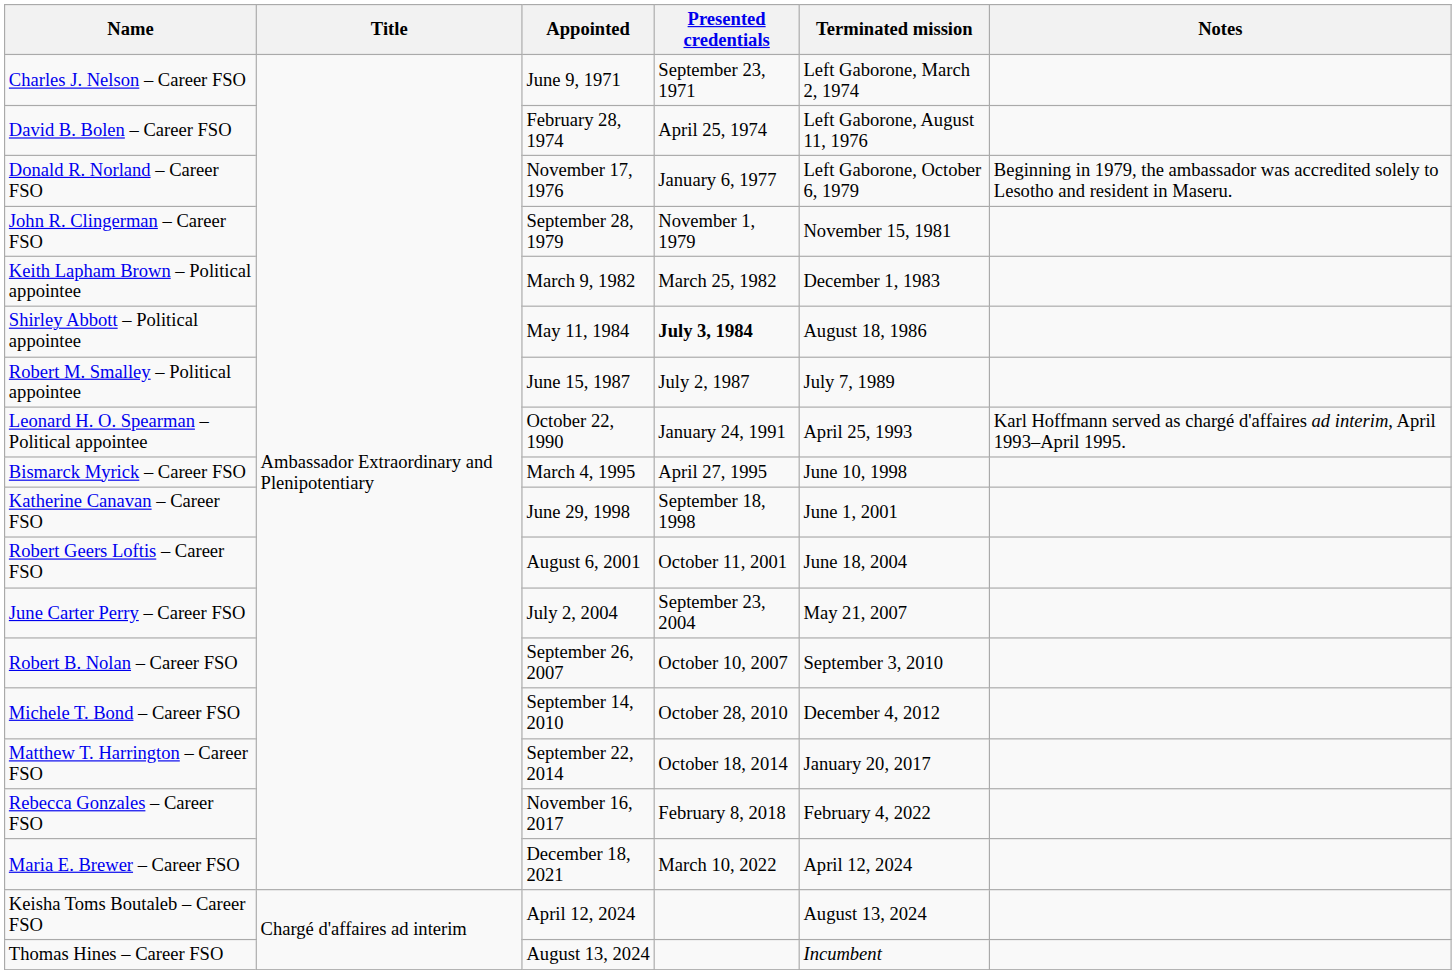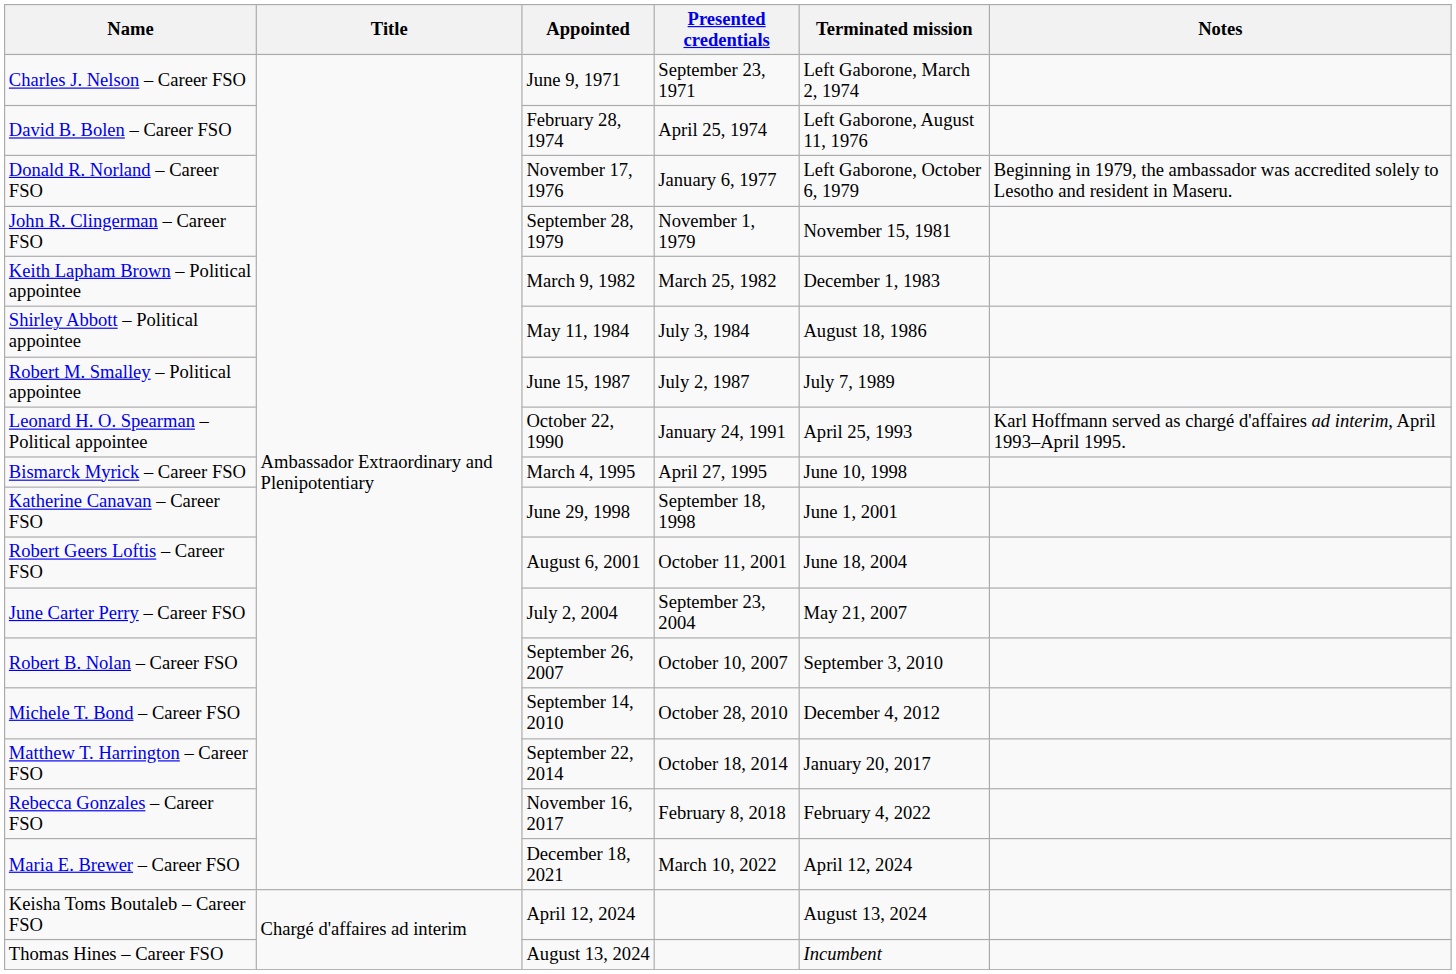(706, 331) bold -> (704, 331) normal
